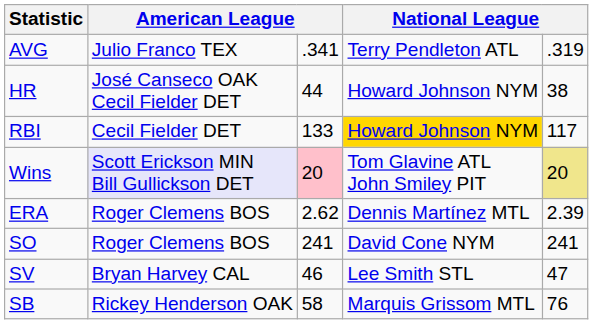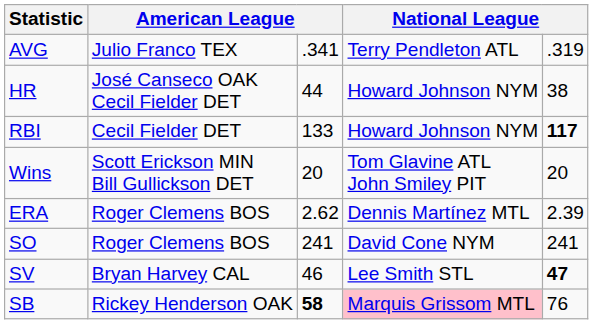(443, 131) gold background -> (443, 131) no background
(562, 131) normal -> (562, 131) bold
(173, 172) lavender background -> (173, 172) no background
(312, 172) pink background -> (312, 172) no background
(557, 172) khaki background -> (557, 172) no background
(557, 273) normal -> (557, 273) bold
(312, 304) normal -> (312, 304) bold
(441, 304) no background -> (441, 304) pink background
